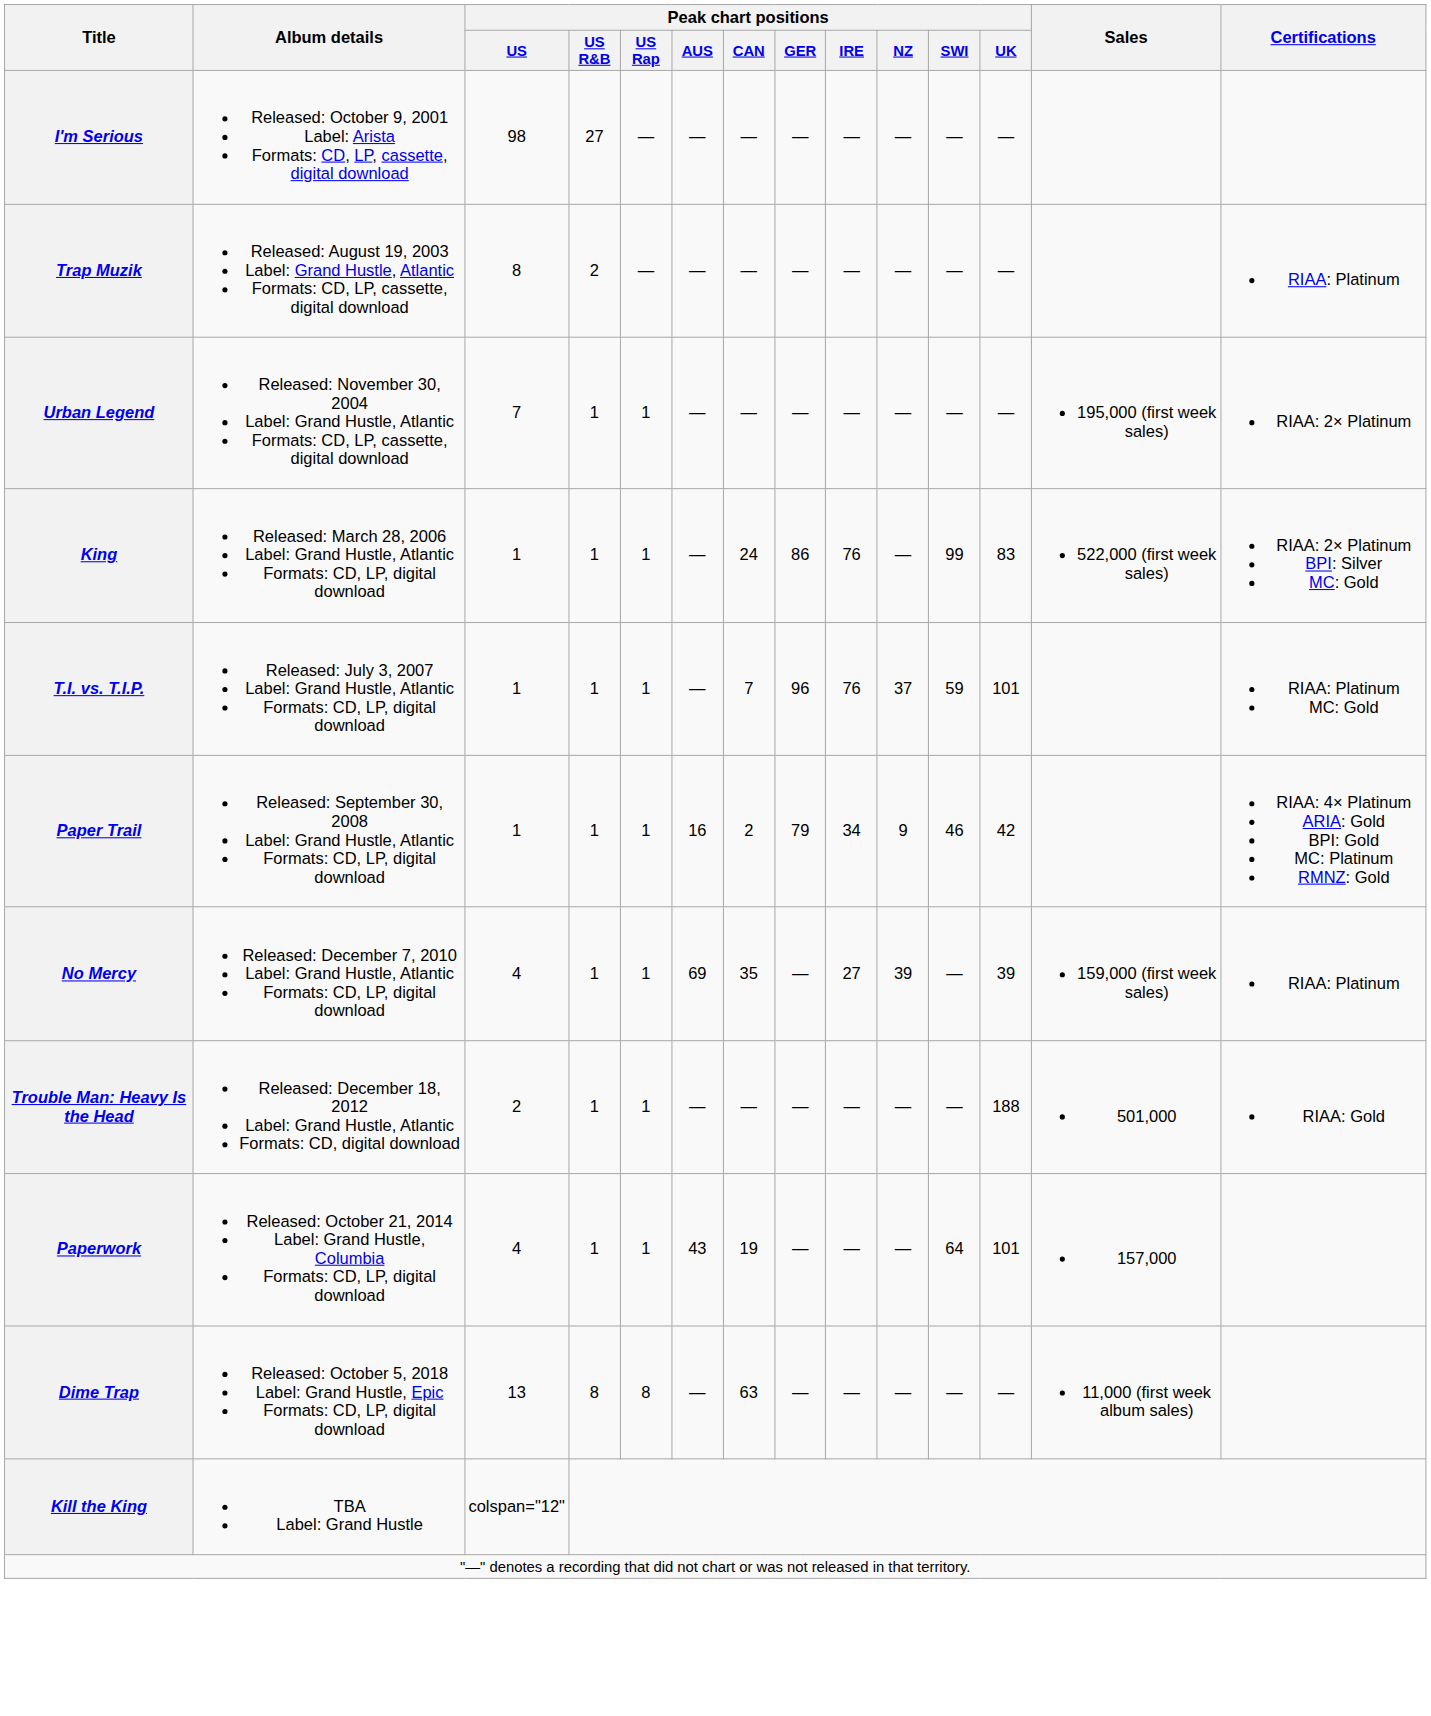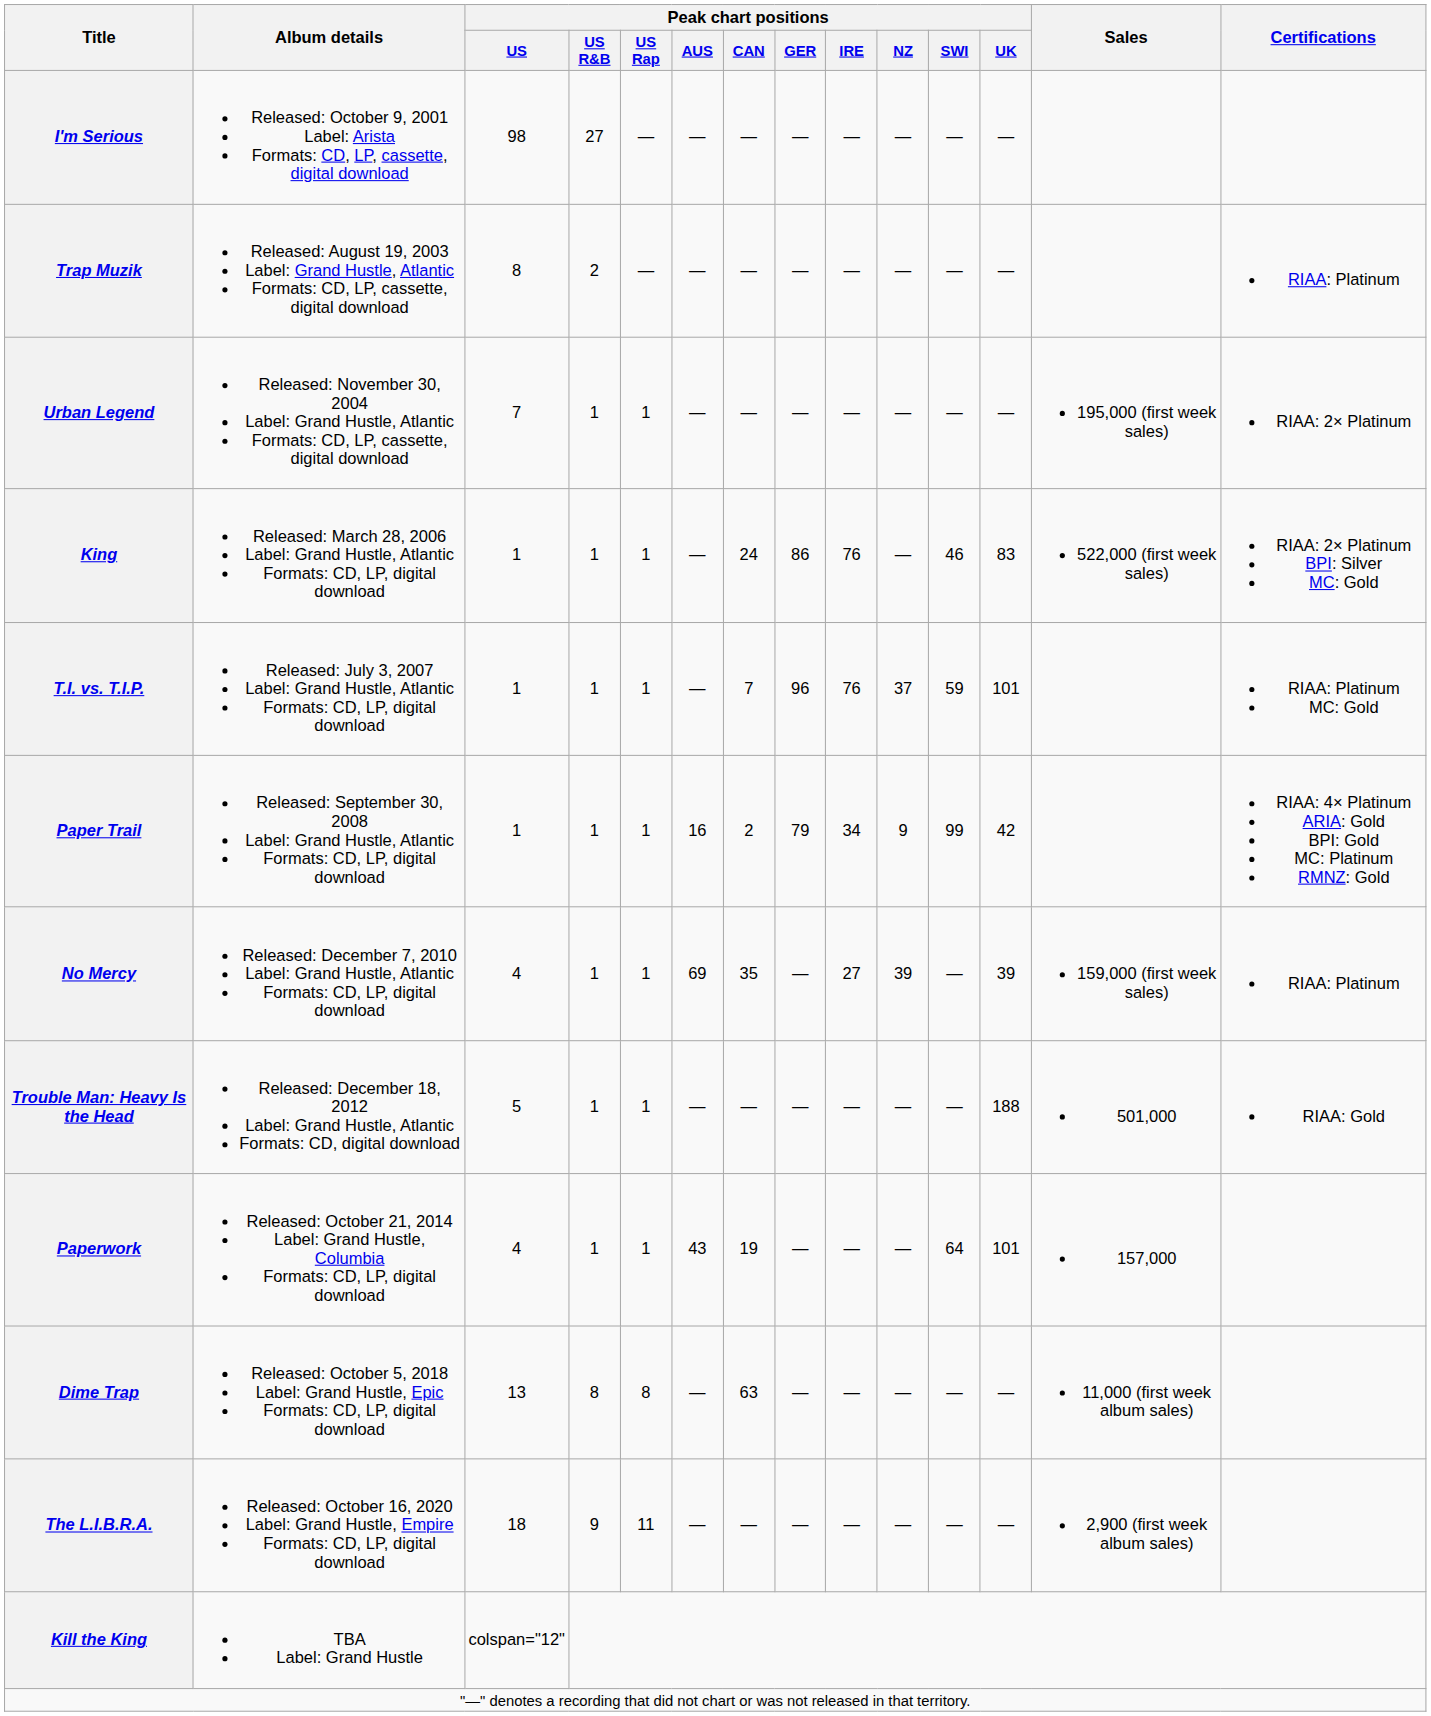(954, 555) 99 -> (954, 555) 46
(954, 831) 46 -> (954, 831) 99
(517, 1107) 2 -> (517, 1107) 5
+ row: (99, 1525)
